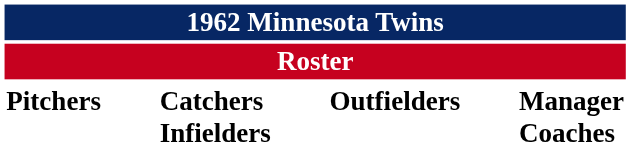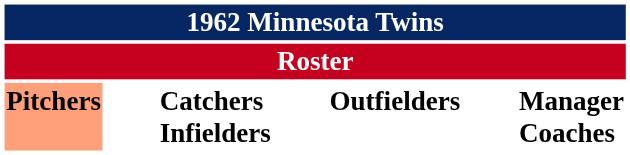(54, 100) no background -> (54, 100) lightsalmon background
